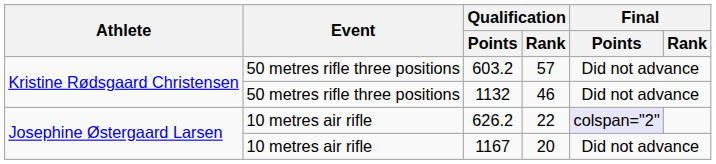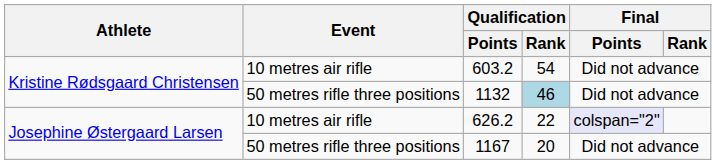(353, 69) 50 metres rifle three positions -> (309, 69) 10 metres air rifle
(546, 69) 57 -> (546, 69) 54
(546, 95) no background -> (546, 95) lightblue background
(309, 146) 10 metres air rifle -> (353, 146) 50 metres rifle three positions
